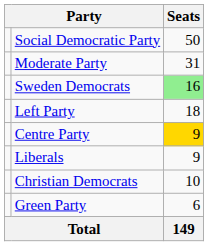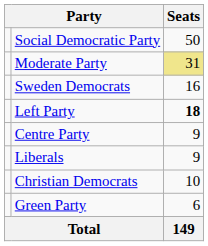(193, 63) no background -> (193, 63) khaki background
(193, 87) lightgreen background -> (193, 87) no background
(193, 110) normal -> (193, 110) bold
(196, 134) gold background -> (196, 134) no background
